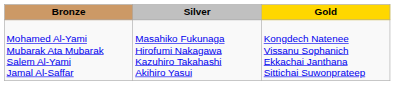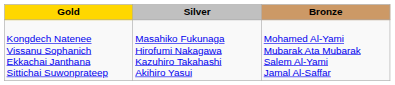columns swapped: (326, 12) <-> (69, 12)
